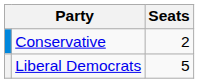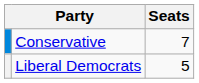(185, 41) 2 -> (185, 41) 7
